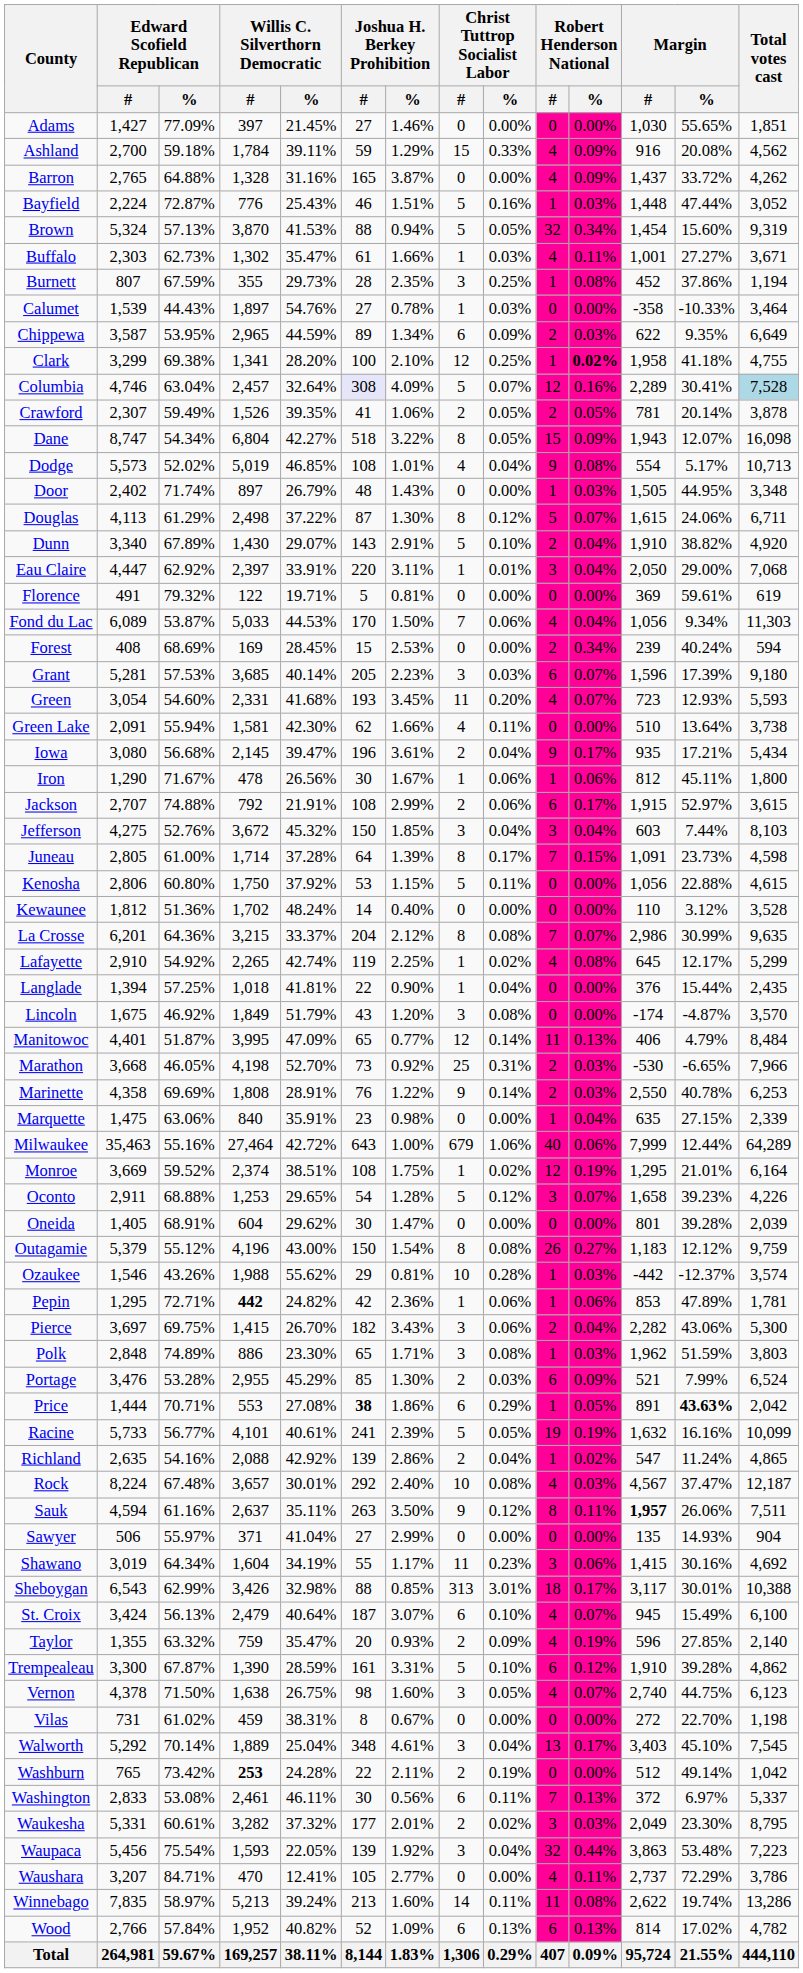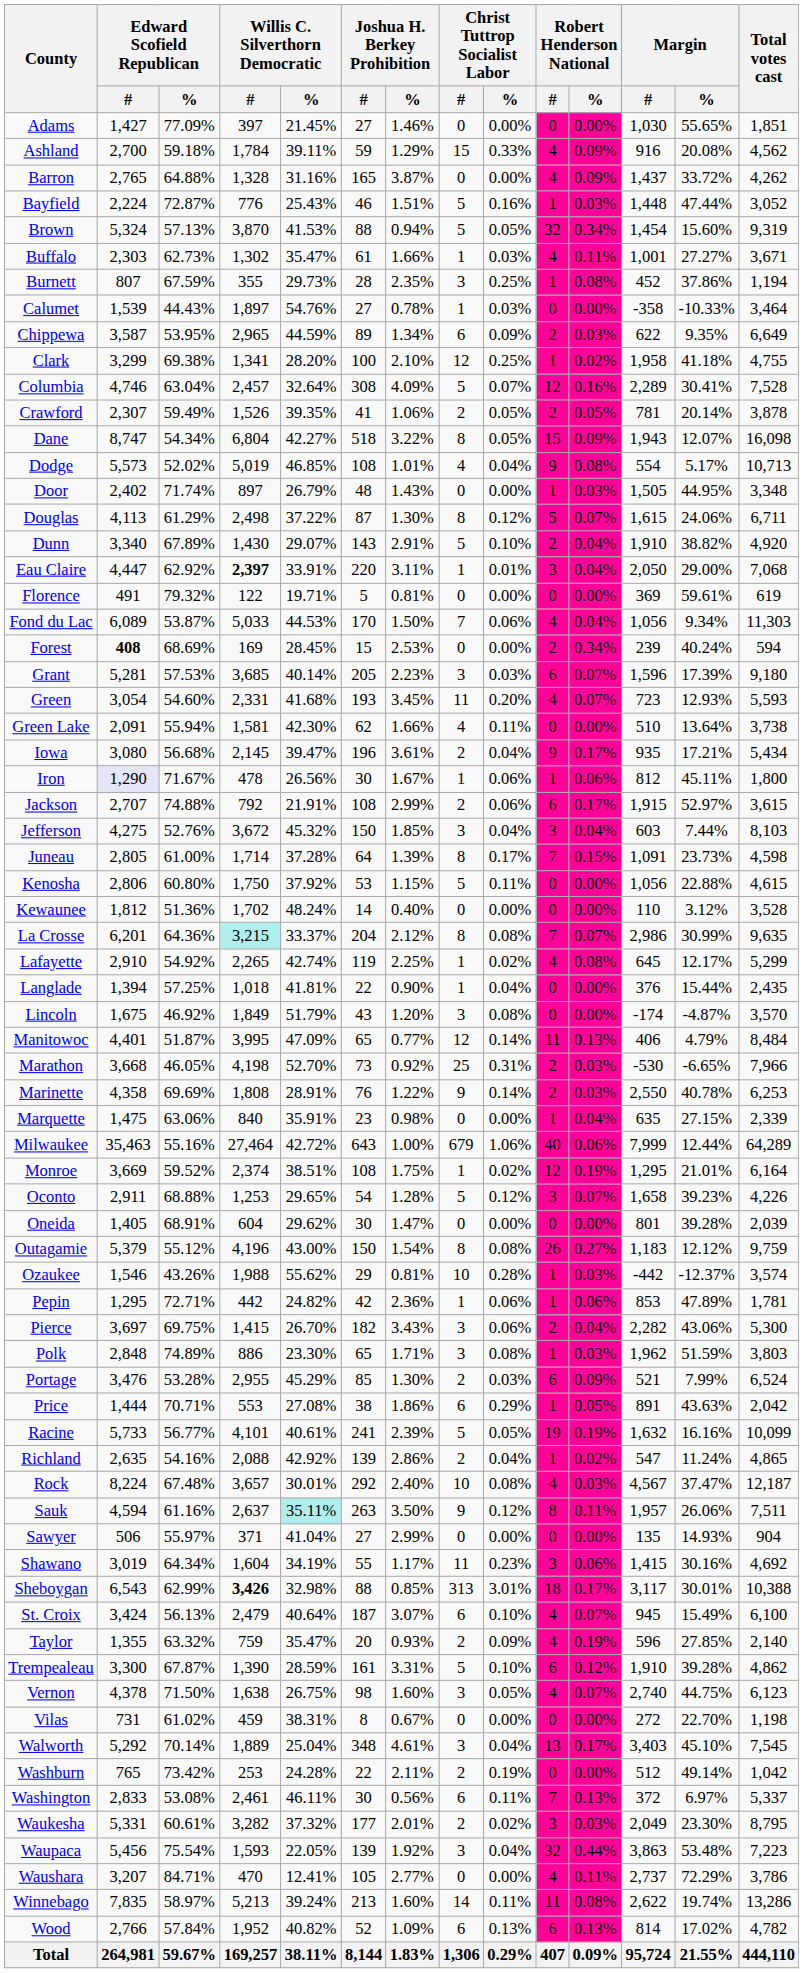(595, 360) bold -> (595, 360) normal
(364, 386) lavender background -> (364, 386) no background
(769, 386) lightblue background -> (769, 386) no background
(250, 569) normal -> (250, 569) bold
(128, 648) normal -> (128, 648) bold
(128, 778) no background -> (128, 778) lavender background
(250, 935) no background -> (250, 935) paleturquoise background
(250, 1301) bold -> (250, 1301) normal
(364, 1406) bold -> (364, 1406) normal
(707, 1406) bold -> (707, 1406) normal
(311, 1510) no background -> (311, 1510) paleturquoise background
(648, 1510) bold -> (648, 1510) normal
(250, 1589) normal -> (250, 1589) bold
(250, 1772) bold -> (250, 1772) normal
